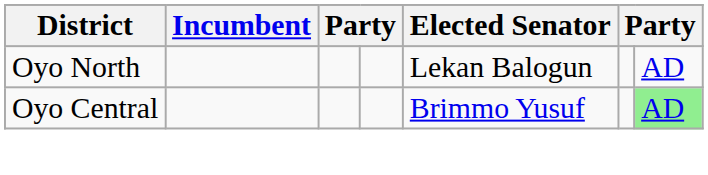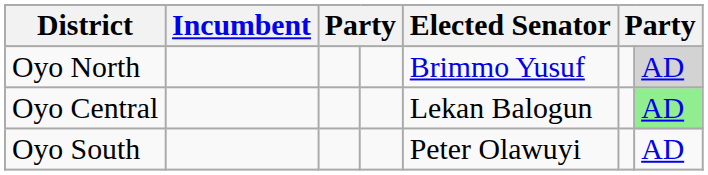(501, 66) Lekan Balogun -> (497, 66) Brimmo Yusuf
(663, 66) no background -> (663, 66) lightgrey background
(497, 107) Brimmo Yusuf -> (501, 107) Lekan Balogun
+ row: (76, 149)
